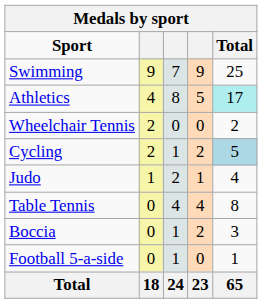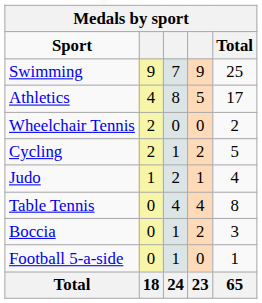(235, 98) paleturquoise background -> (235, 98) no background
(235, 151) lightblue background -> (235, 151) no background
